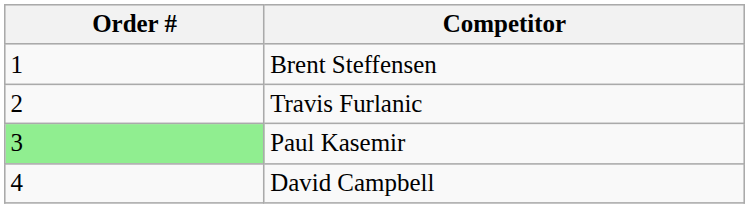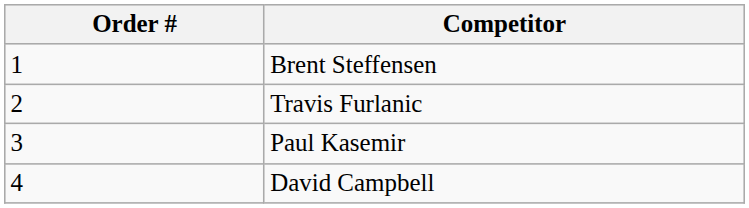(17, 143) lightgreen background -> (17, 143) no background
